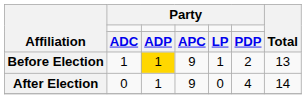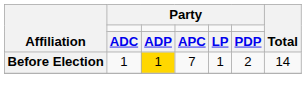(192, 62) 9 -> (192, 62) 7
(283, 62) 13 -> (283, 62) 14
- row: (56, 83)
